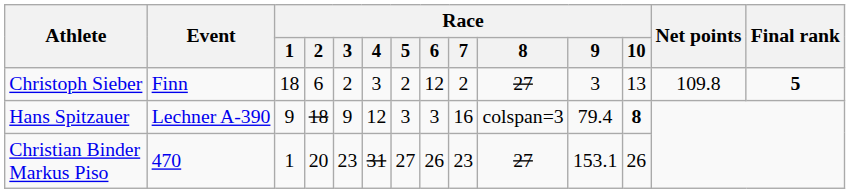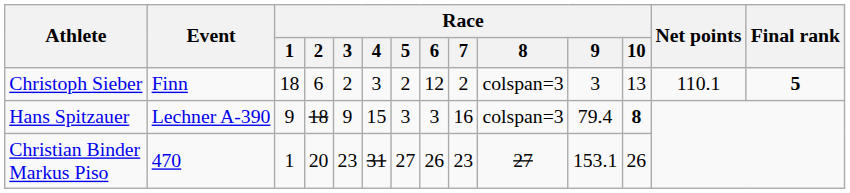(523, 84) 27 -> (523, 84) colspan=3
(698, 84) 109.8 -> (698, 84) 110.1
(376, 117) 12 -> (376, 117) 15
